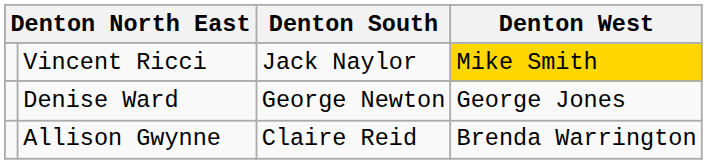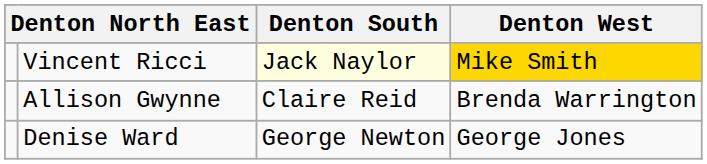(339, 62) no background -> (339, 62) lightyellow background
rows swapped: (122, 139) <-> (101, 101)
